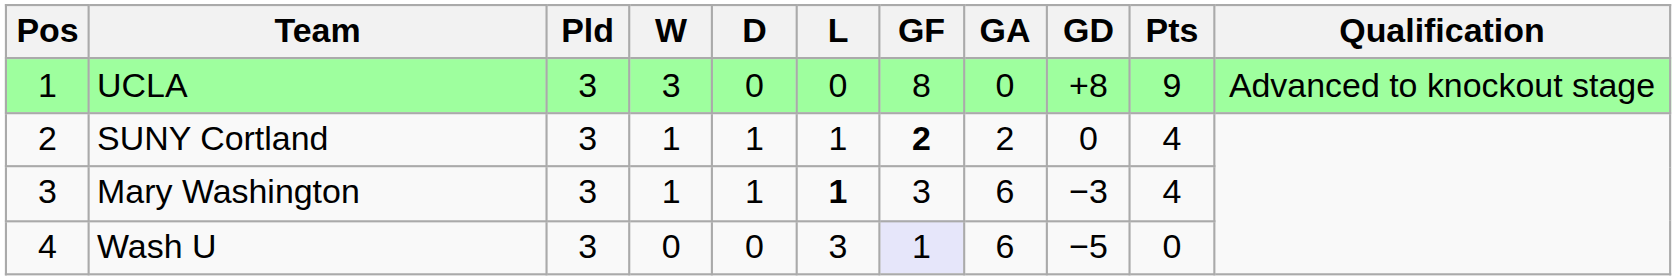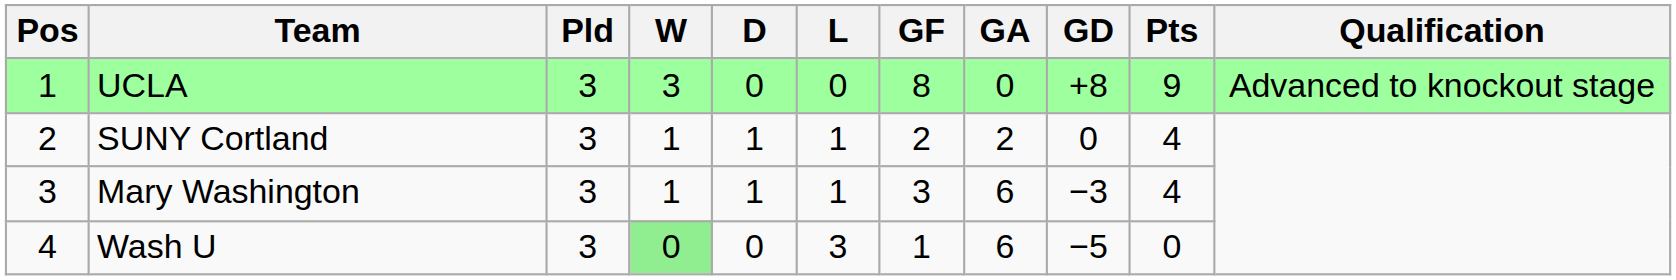(922, 138) bold -> (922, 138) normal
(838, 192) bold -> (838, 192) normal
(671, 246) no background -> (671, 246) lightgreen background
(922, 246) lavender background -> (922, 246) no background
